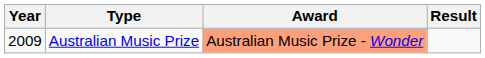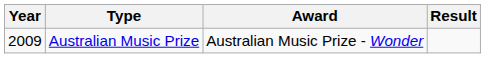(315, 40) lightsalmon background -> (315, 40) no background
